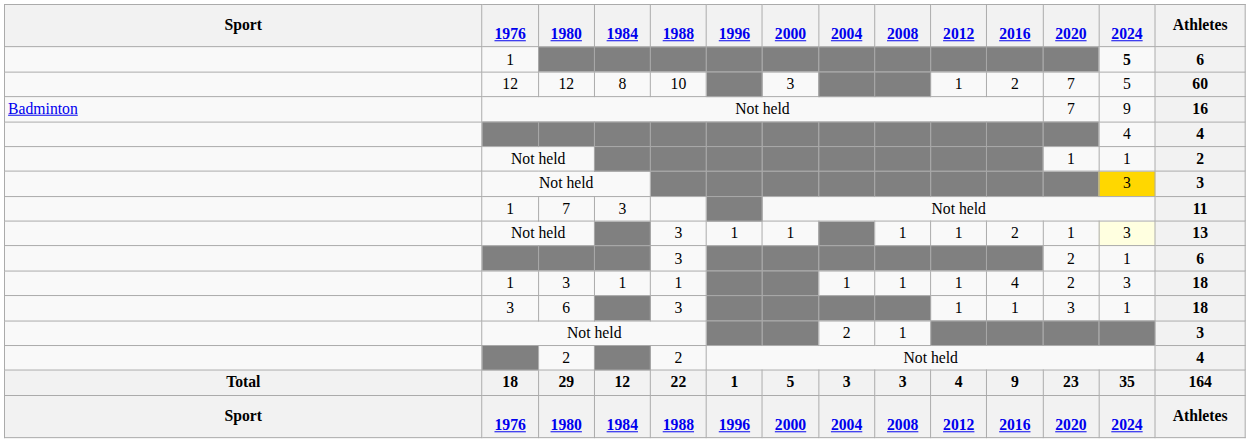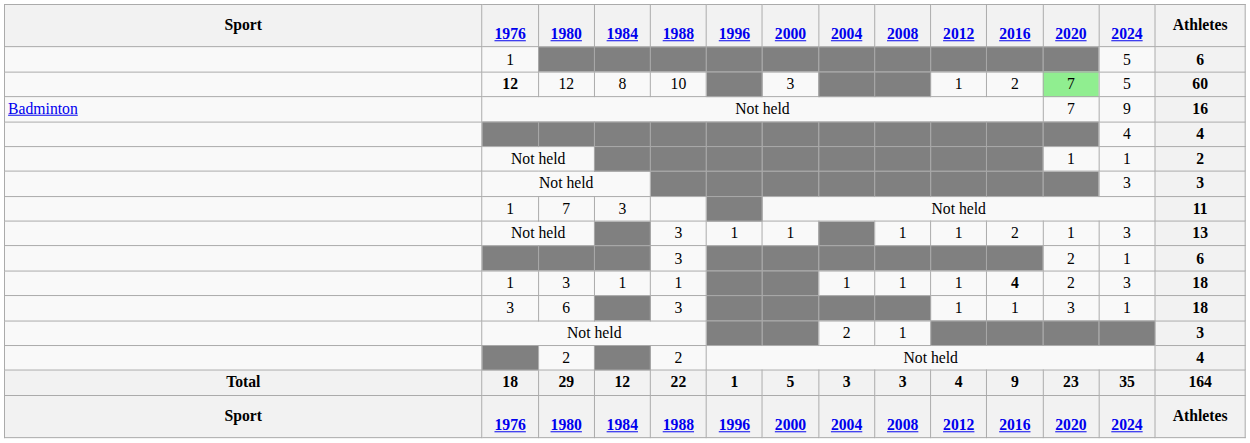(1127, 59) bold -> (1127, 59) normal
(510, 84) normal -> (510, 84) bold
(1071, 84) no background -> (1071, 84) lightgreen background
(1127, 183) gold background -> (1127, 183) no background
(1127, 233) lightyellow background -> (1127, 233) no background
(1015, 283) normal -> (1015, 283) bold
